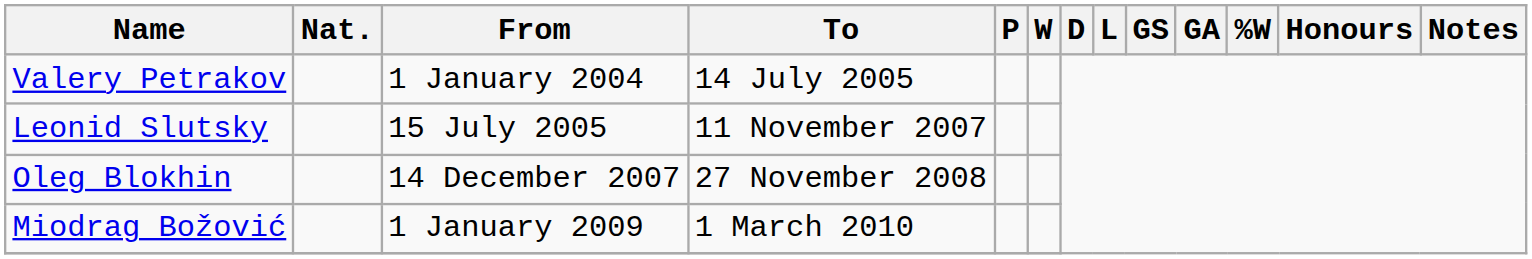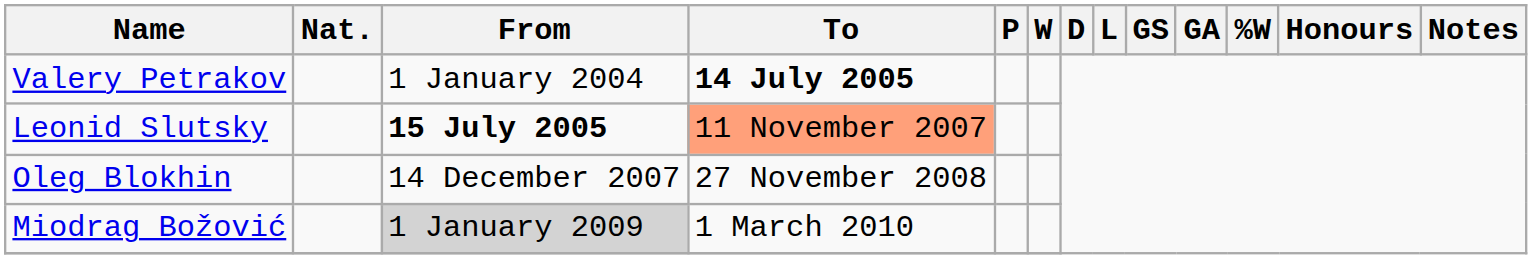(804, 80) normal -> (804, 80) bold
(498, 129) normal -> (498, 129) bold
(841, 129) no background -> (841, 129) lightsalmon background
(516, 228) no background -> (516, 228) lightgrey background
